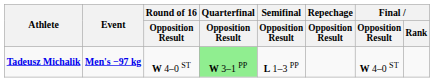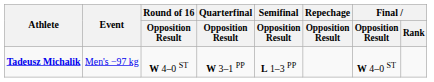(113, 62) bold -> (112, 62) normal
(228, 68) lightgreen background -> (226, 68) no background
